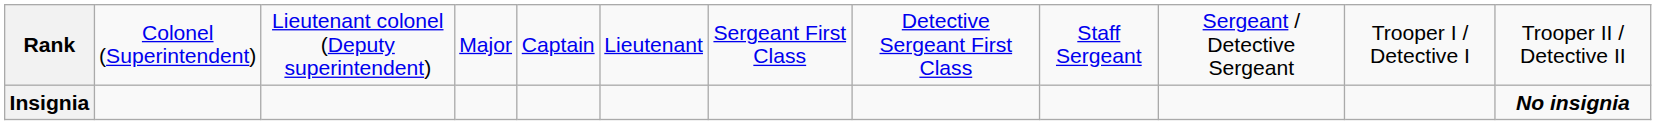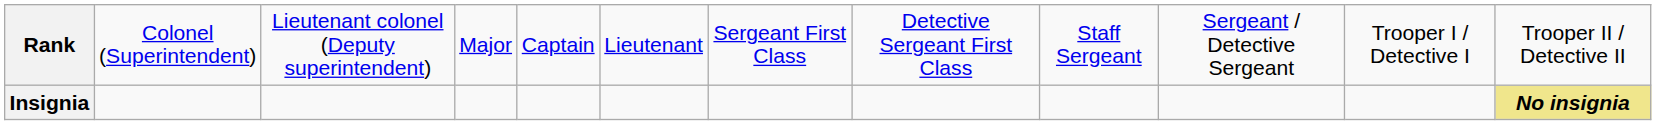(1573, 102) no background -> (1573, 102) khaki background
